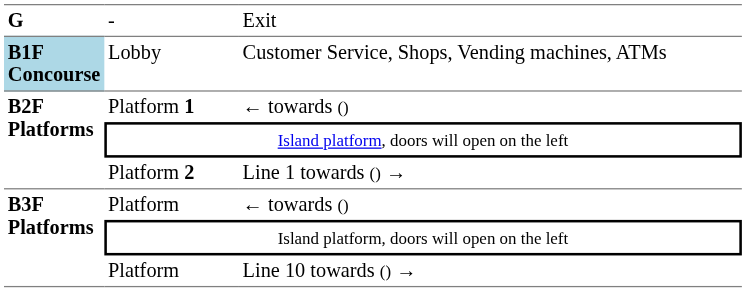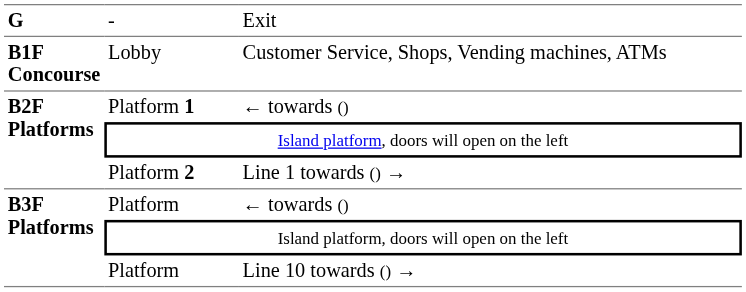(54, 63) lightblue background -> (54, 63) no background
